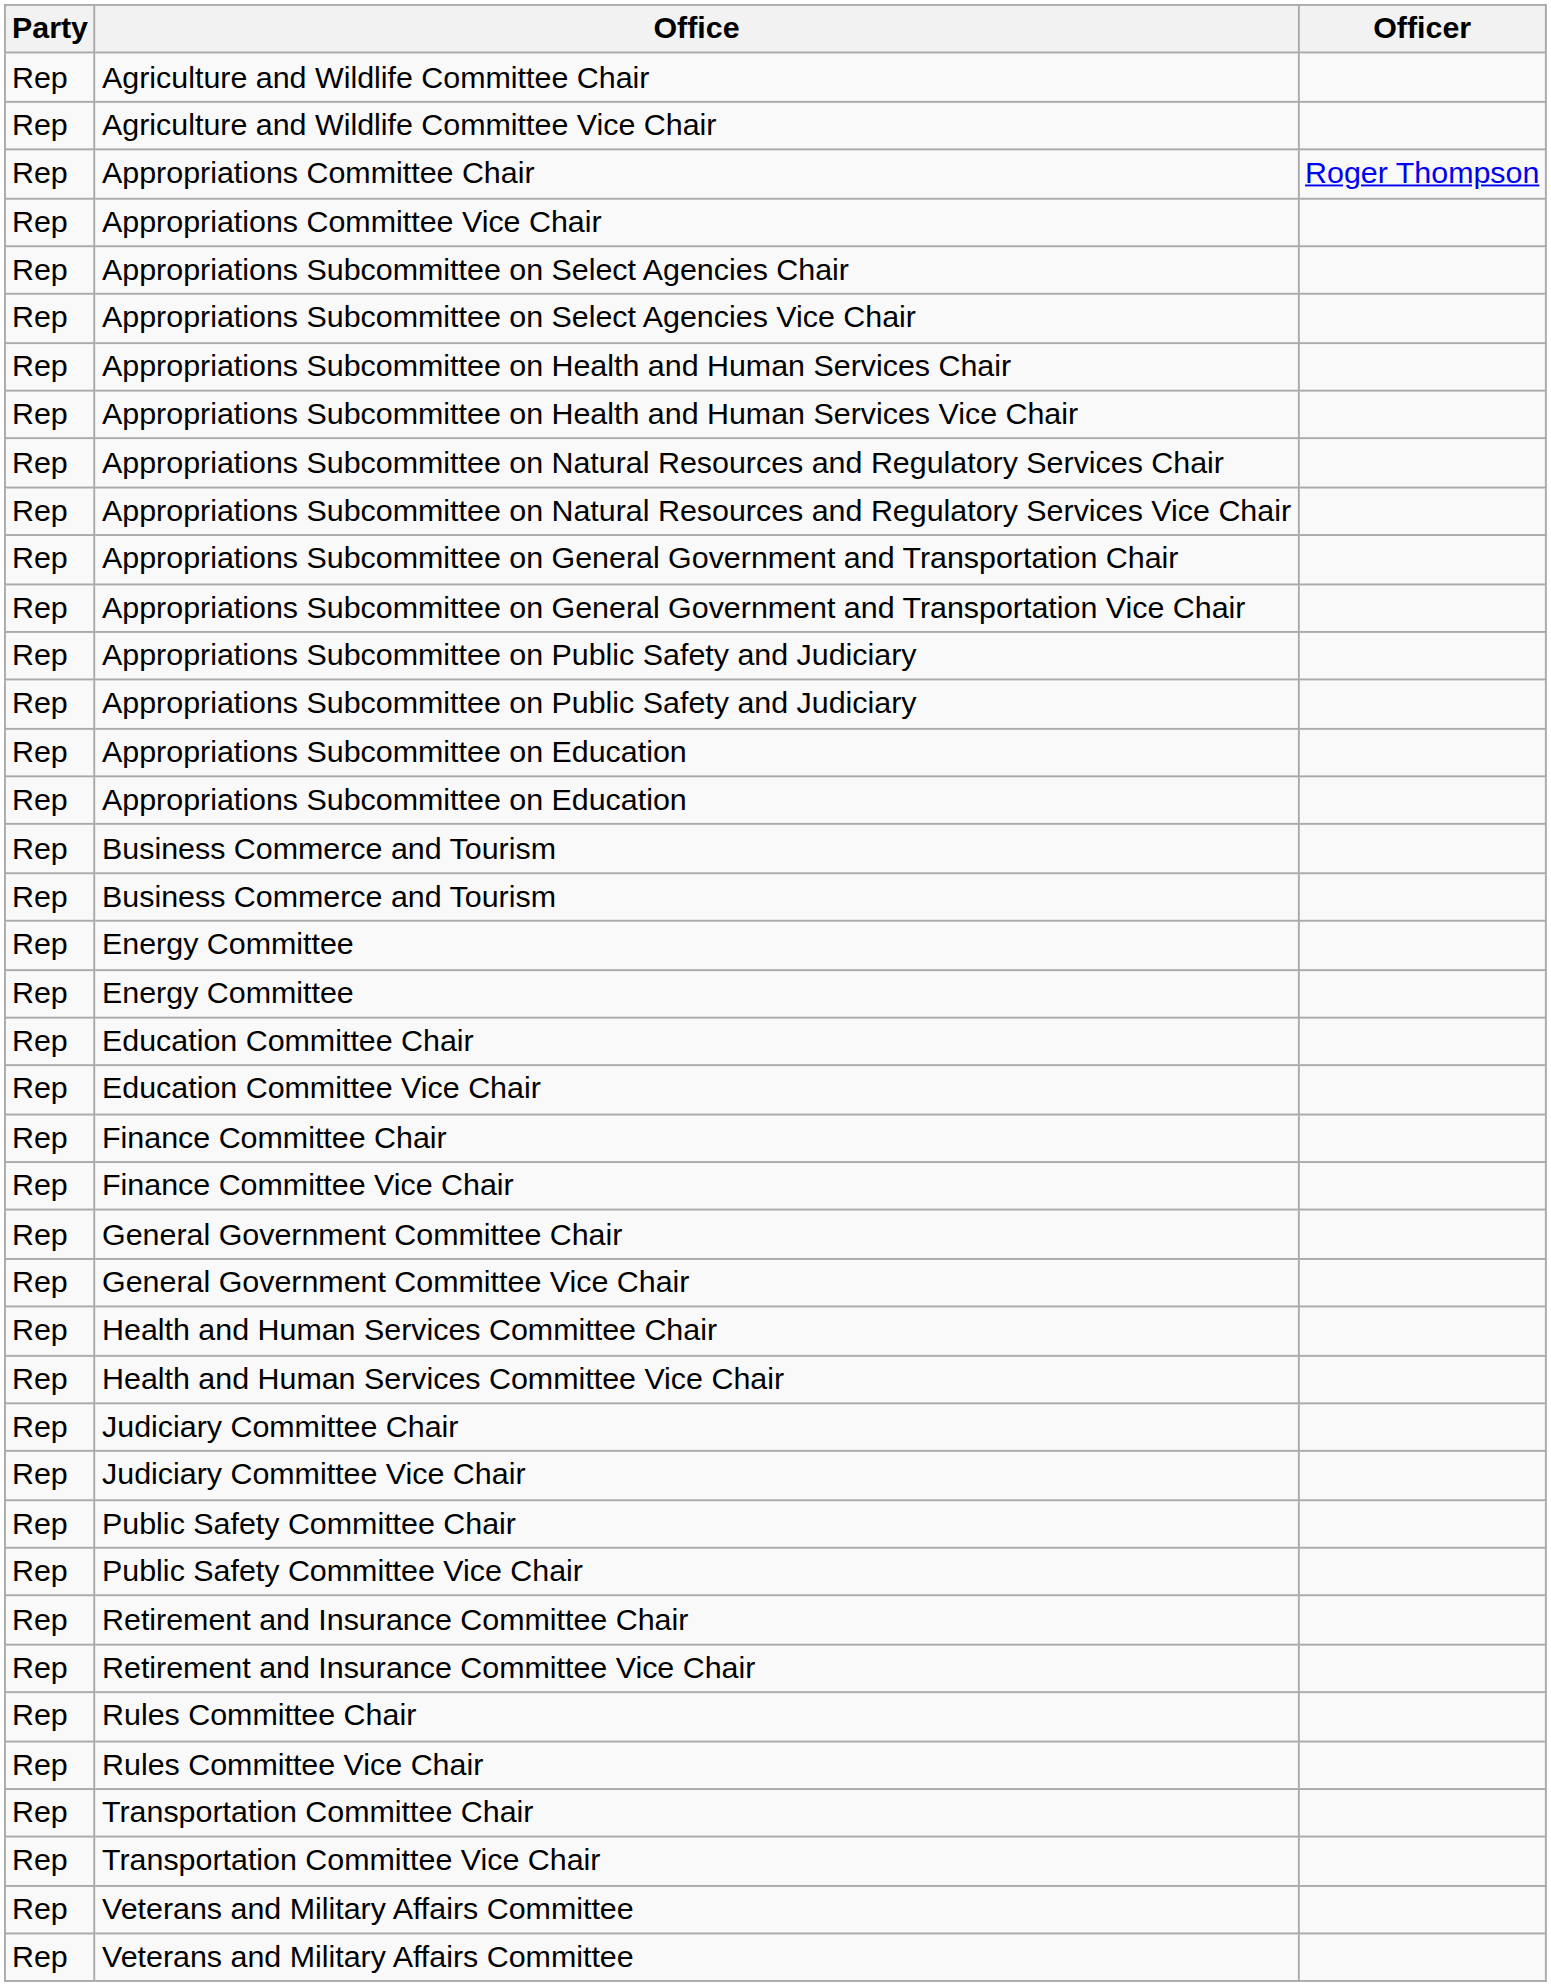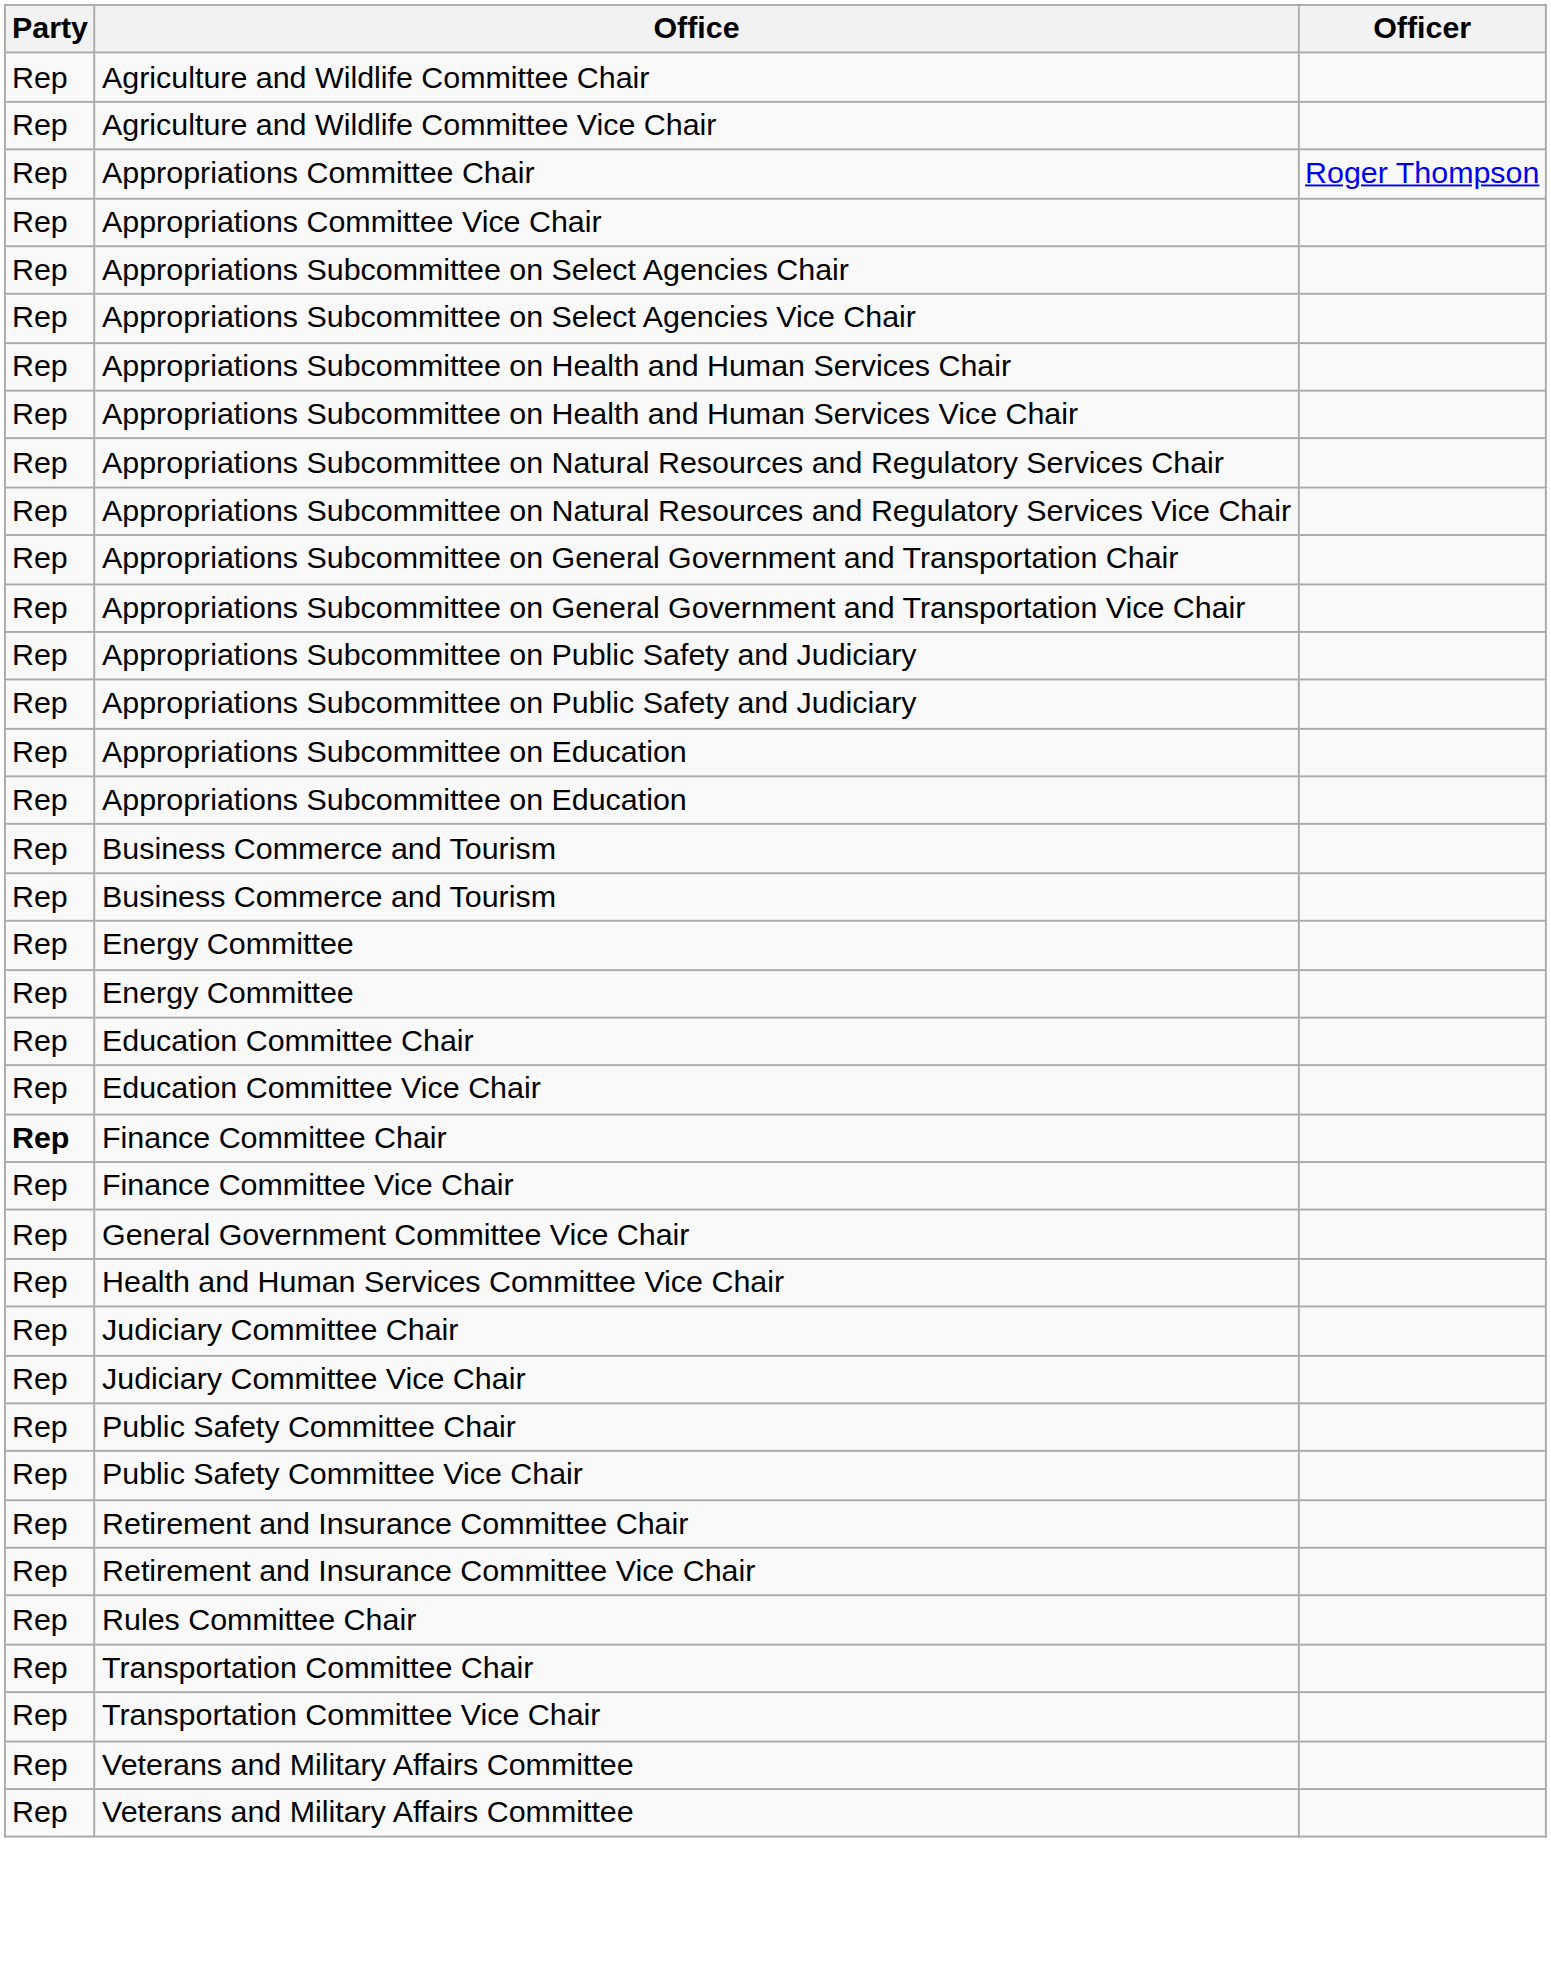(40, 1137) normal -> (41, 1137) bold
- row: (362, 1233)
- row: (410, 1330)
- row: (293, 1764)
